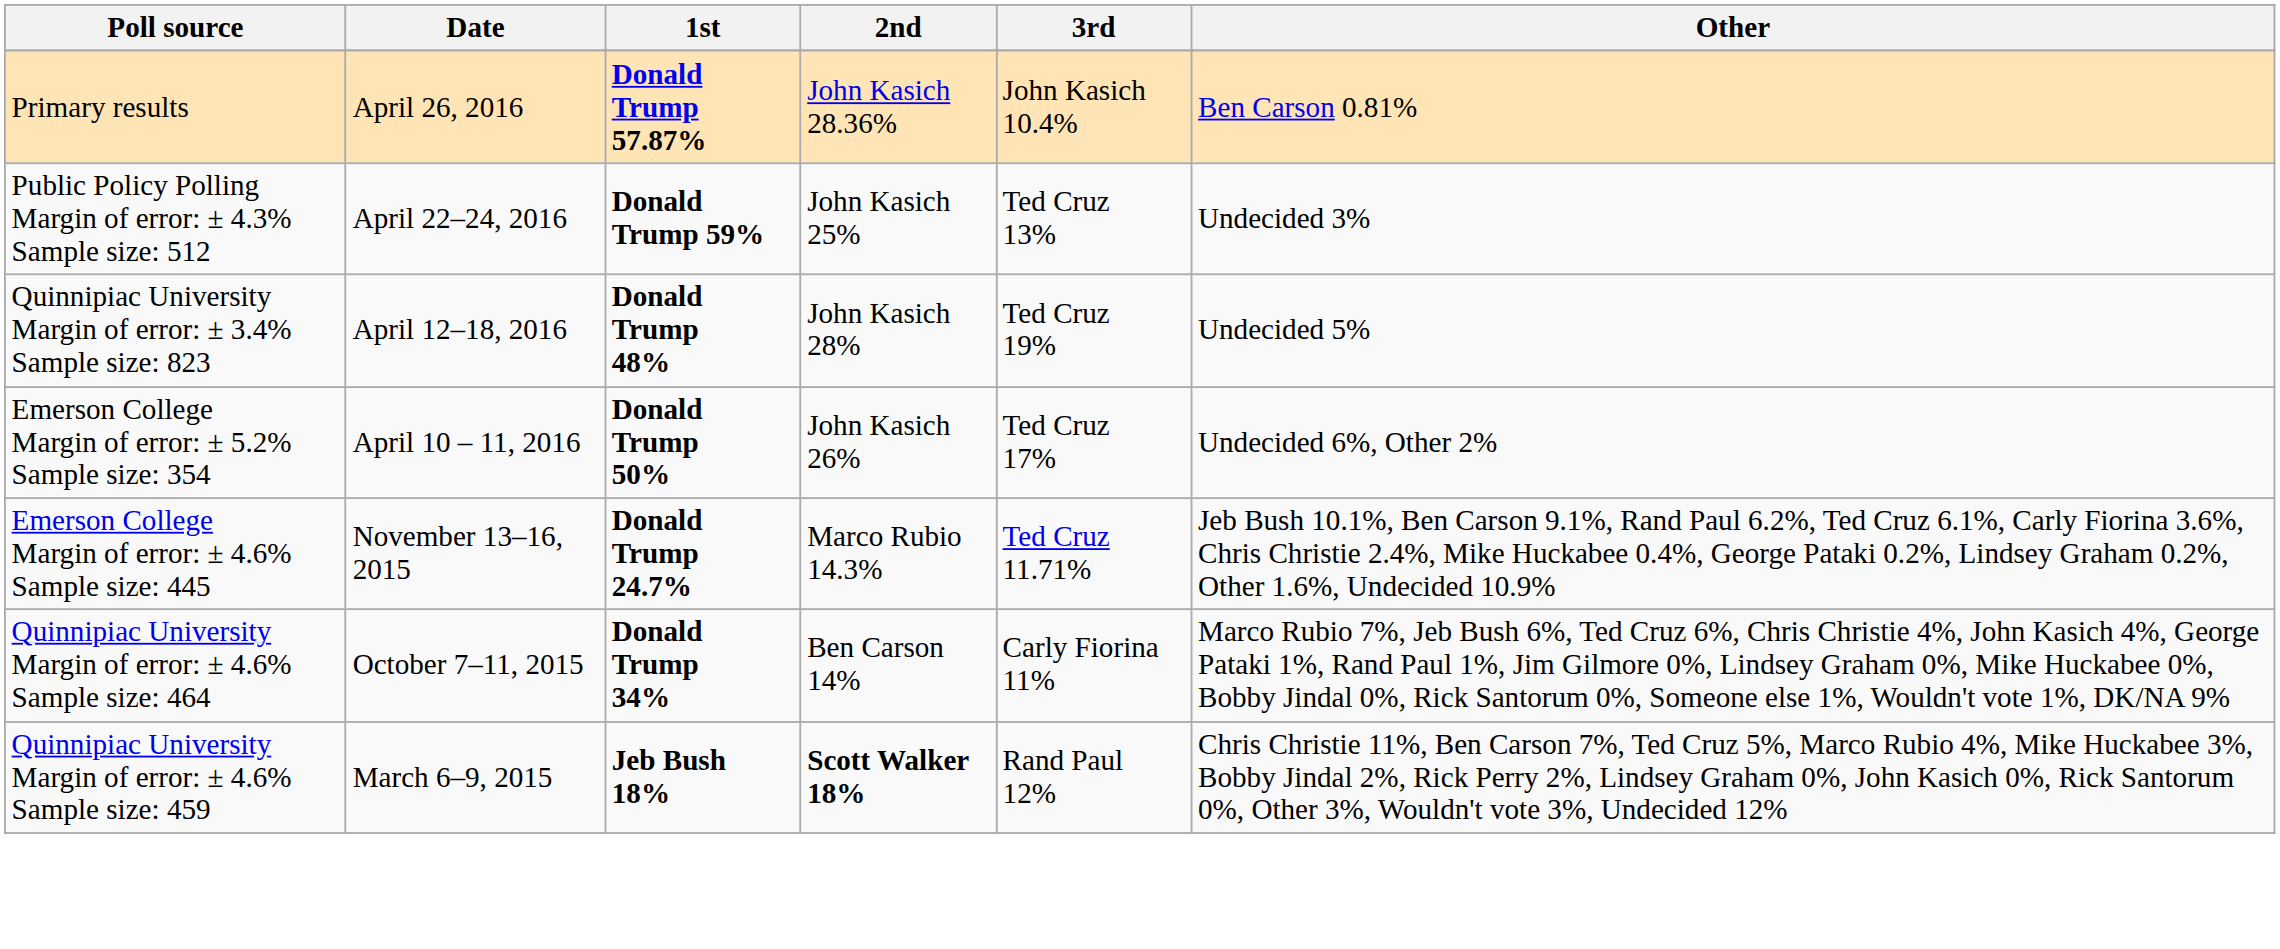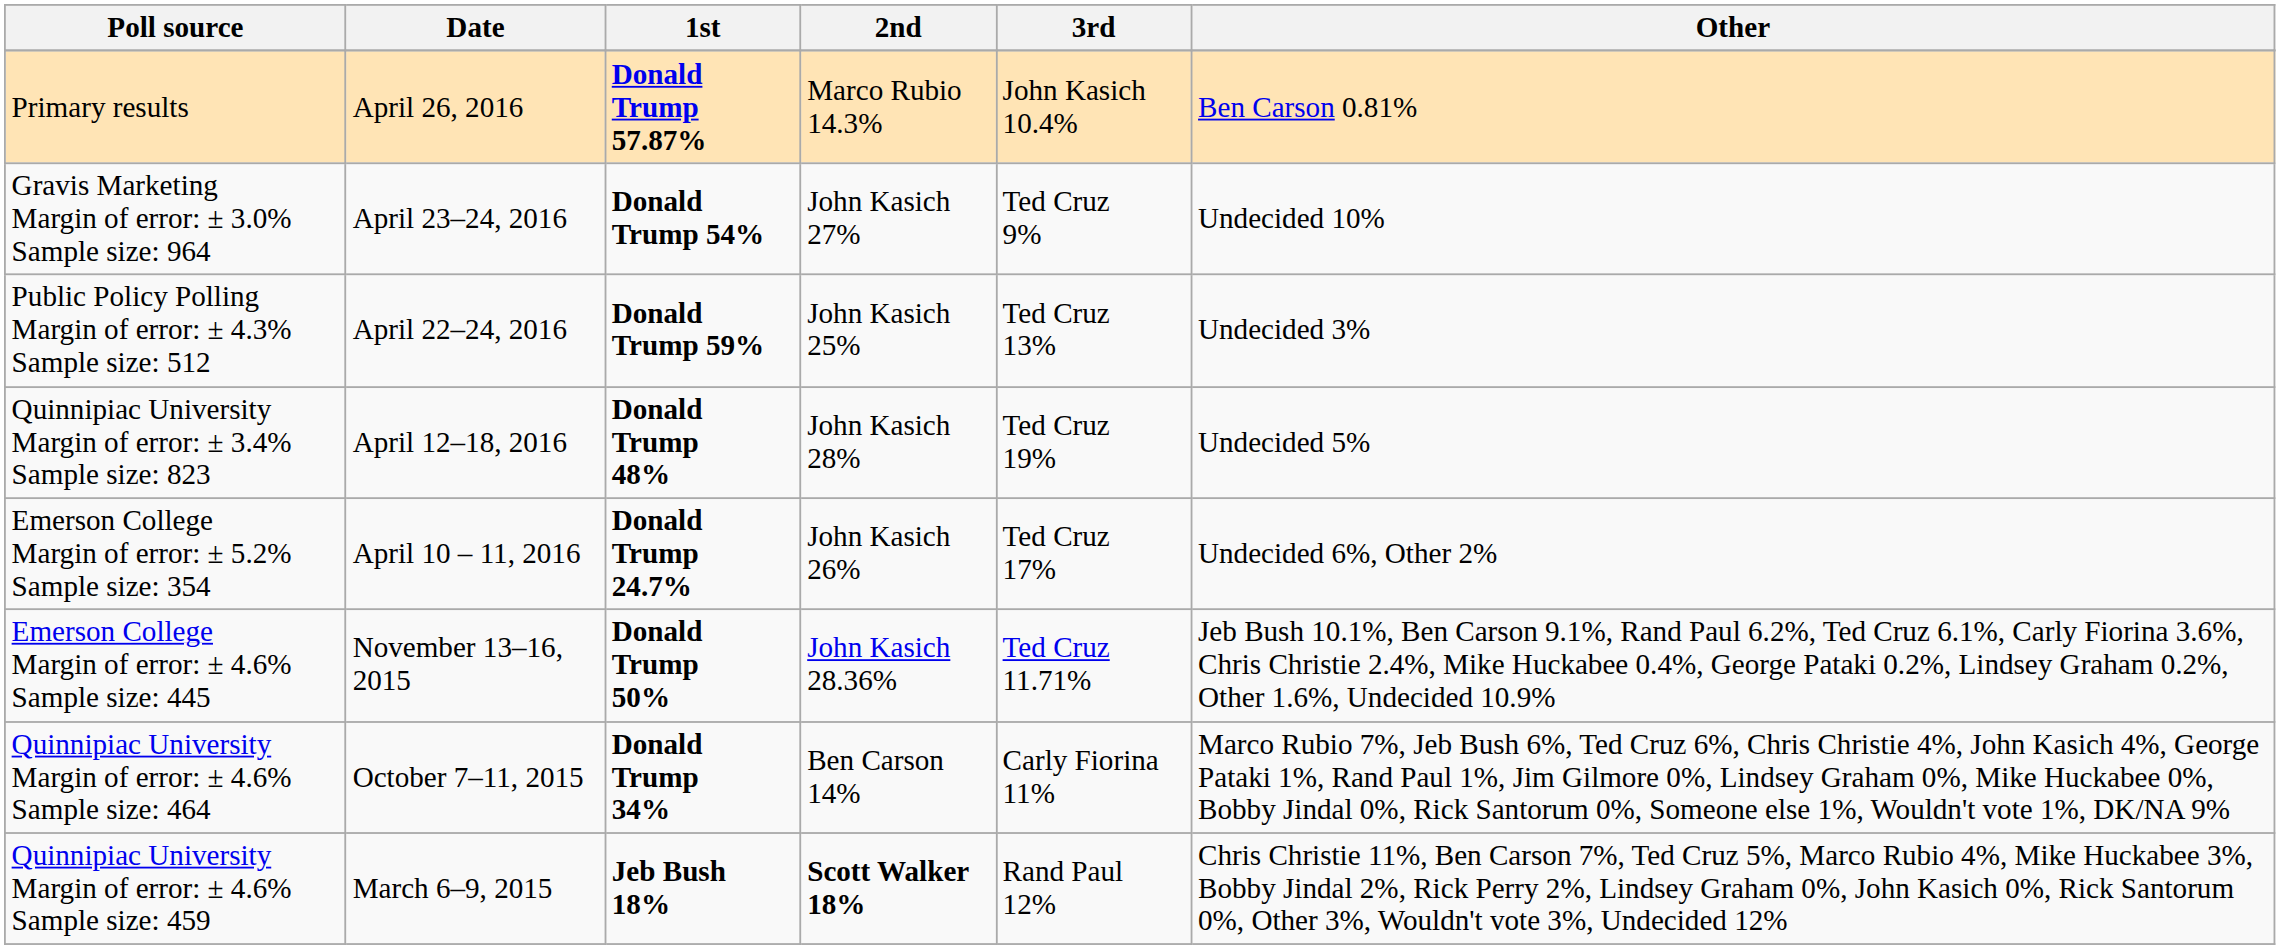(879, 106) John Kasich 28.36% -> (884, 106) Marco Rubio 14.3%
+ row: (152, 218)
(657, 441) Donald Trump 50% -> (657, 553) Donald Trump 24.7%
(657, 553) Donald Trump 24.7% -> (657, 665) Donald Trump 50%
(884, 553) Marco Rubio 14.3% -> (879, 665) John Kasich 28.36%
